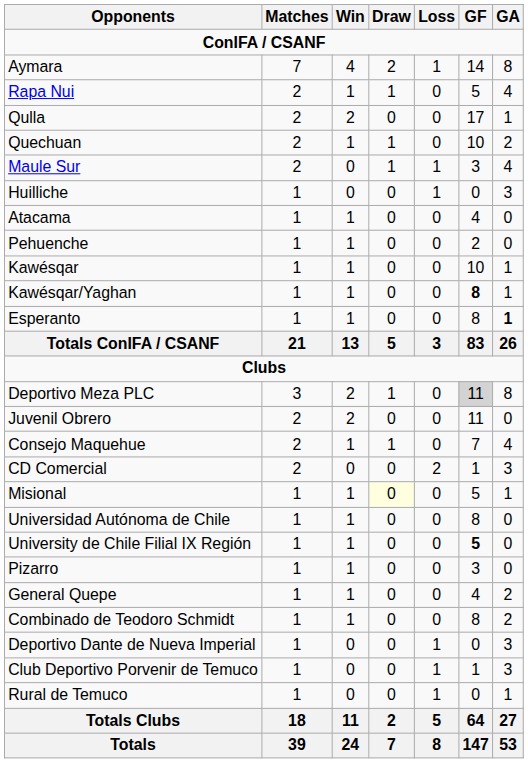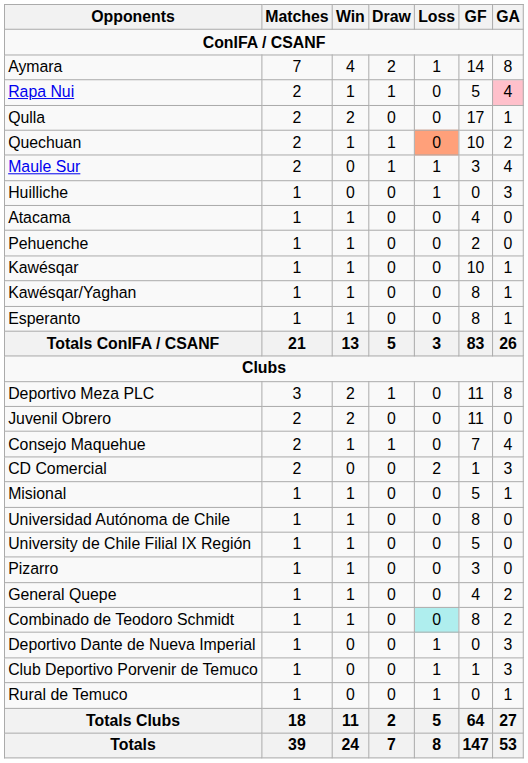(508, 92) no background -> (508, 92) pink background
(437, 142) no background -> (437, 142) lightsalmon background
(476, 293) bold -> (476, 293) normal
(508, 318) bold -> (508, 318) normal
(476, 393) lightgrey background -> (476, 393) no background
(391, 494) lightyellow background -> (391, 494) no background
(476, 544) bold -> (476, 544) normal
(437, 619) no background -> (437, 619) paleturquoise background
